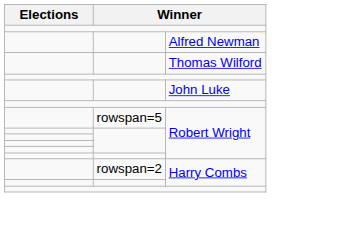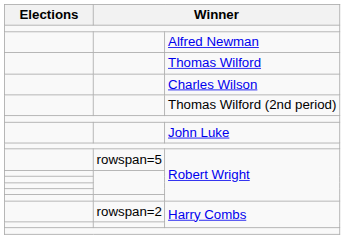+ row: (129, 84)
+ row: (129, 105)
